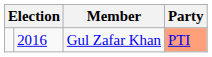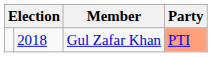(32, 39) 2016 -> (32, 39) 2018
